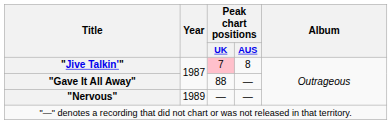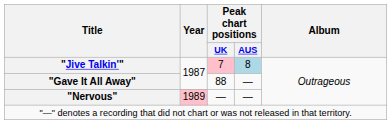(248, 65) no background -> (248, 65) lightblue background
(194, 97) no background -> (194, 97) pink background
